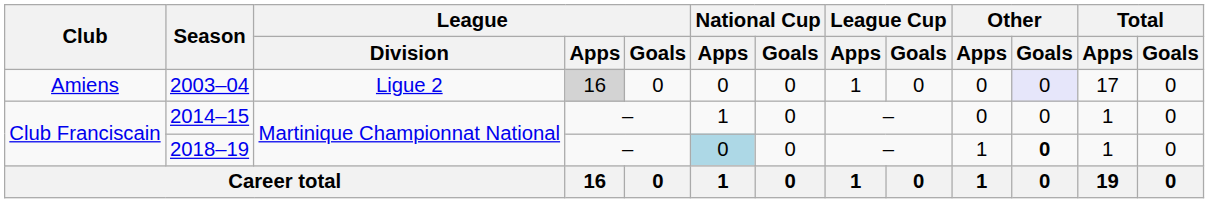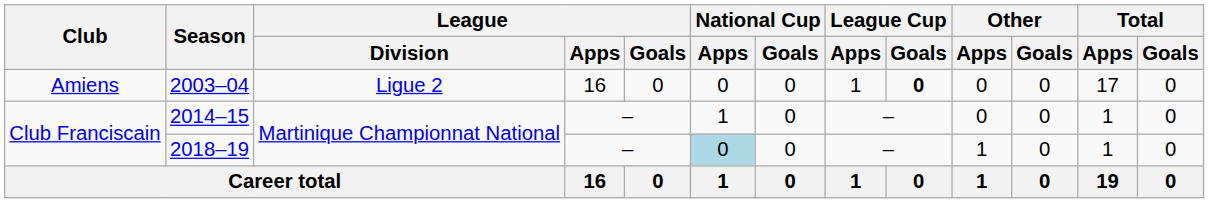(595, 85) lightgrey background -> (595, 85) no background
(919, 85) normal -> (919, 85) bold
(1045, 85) lavender background -> (1045, 85) no background
(1045, 149) bold -> (1045, 149) normal
